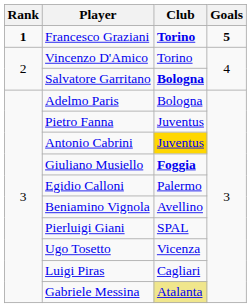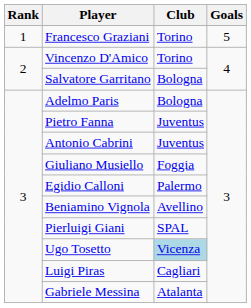(23, 36) bold -> (23, 36) normal
(176, 36) bold -> (175, 36) normal
(227, 36) bold -> (227, 36) normal
(180, 79) bold -> (180, 79) normal
(180, 143) gold background -> (180, 143) no background
(176, 164) bold -> (176, 164) normal
(179, 249) no background -> (179, 249) lightblue background
(180, 292) khaki background -> (180, 292) no background
